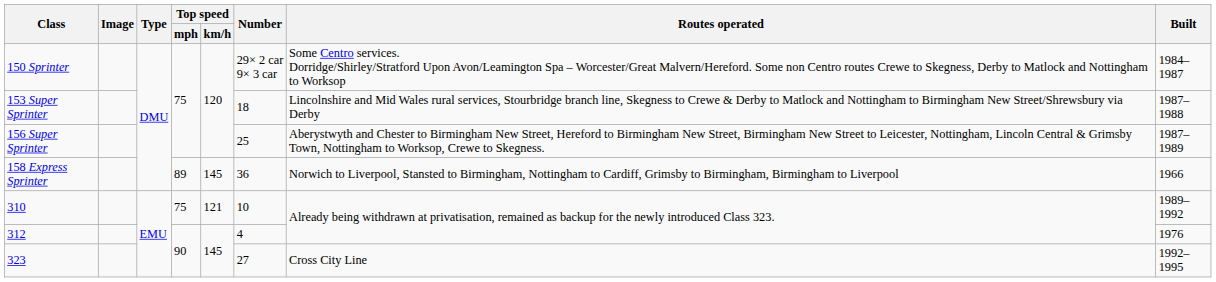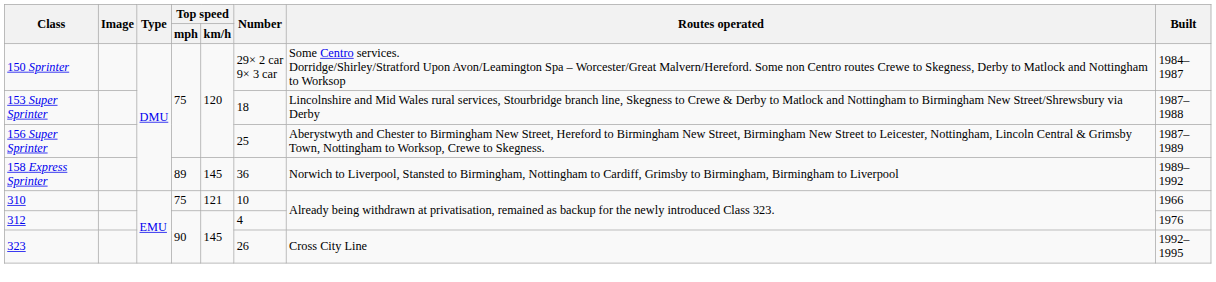(1171, 174) 1966 -> (1174, 174) 1989–1992
(1174, 207) 1989–1992 -> (1171, 200) 1966
(243, 260) 27 -> (243, 246) 26
